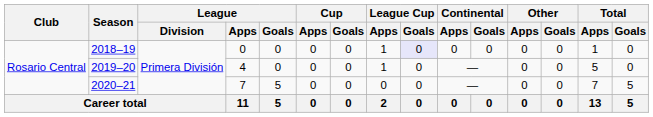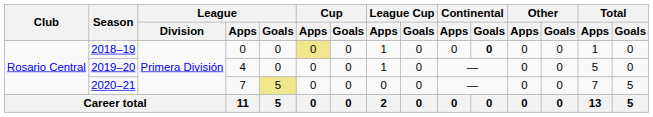(313, 49) no background -> (313, 49) khaki background
(419, 49) lavender background -> (419, 49) no background
(489, 49) normal -> (489, 49) bold
(278, 85) no background -> (278, 85) khaki background
